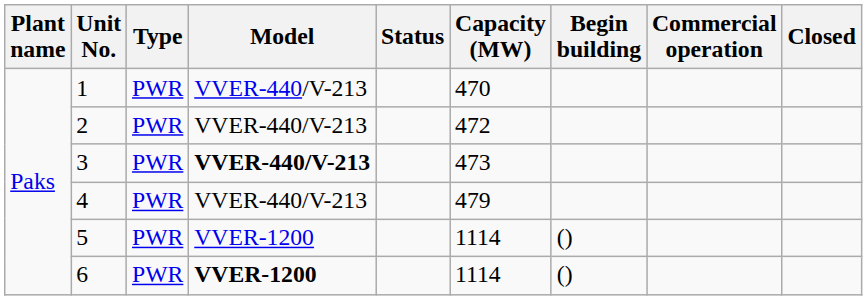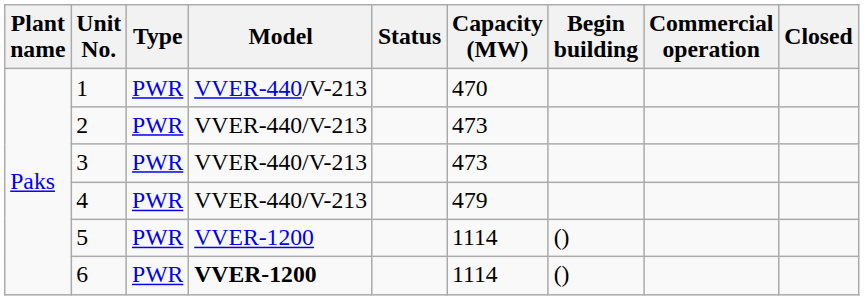(473, 125) 472 -> (470, 125) 473
(282, 162) bold -> (281, 162) normal
